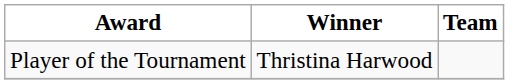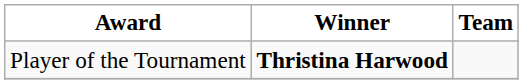(344, 59) normal -> (352, 59) bold
